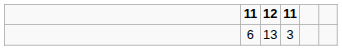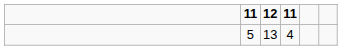(250, 34) 6 -> (250, 34) 5
(290, 34) 3 -> (290, 34) 4
